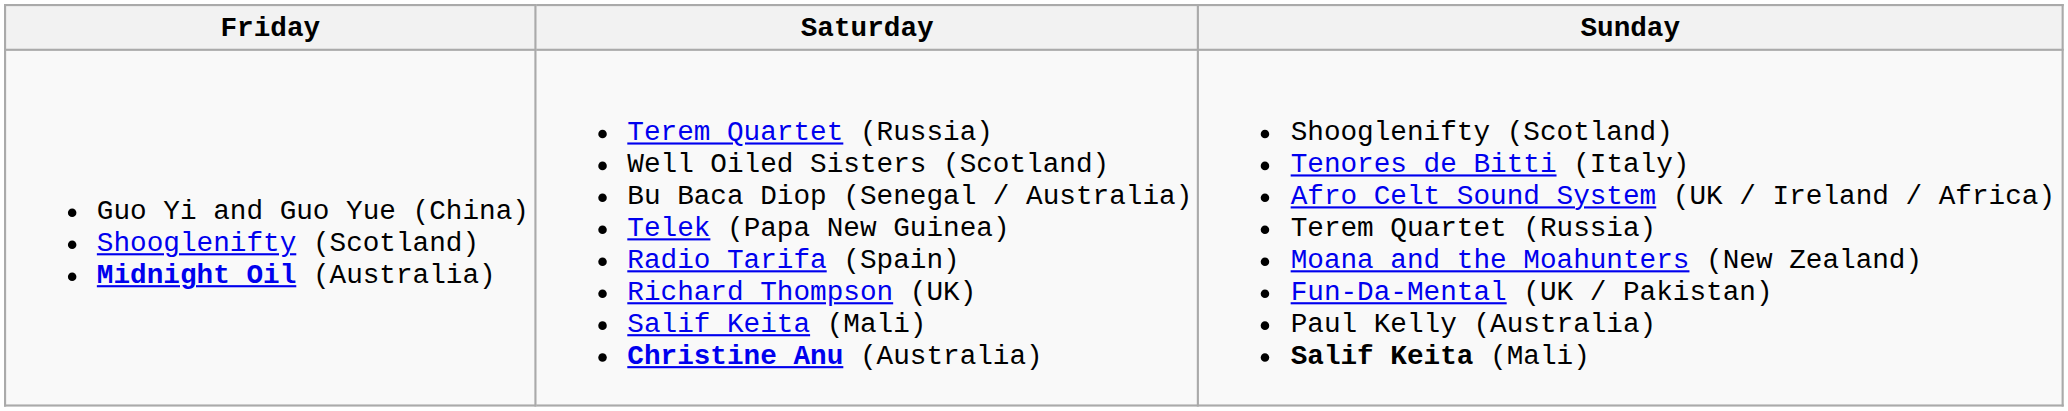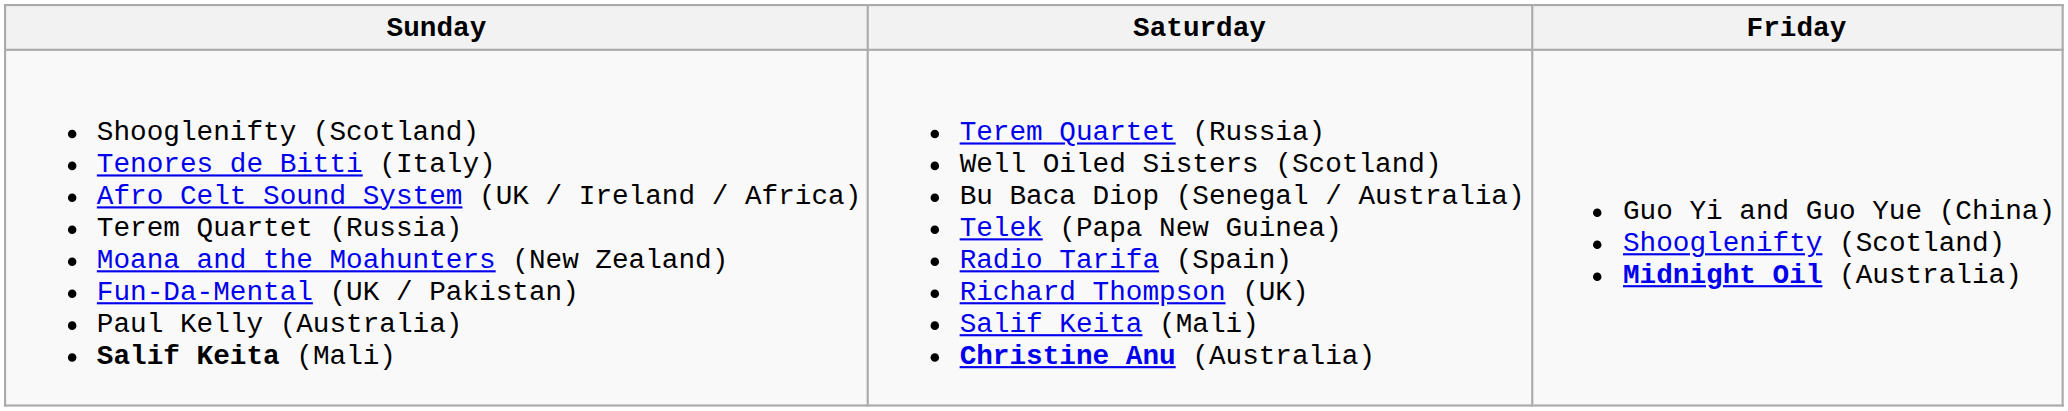columns swapped: (270, 28) <-> (1630, 28)
